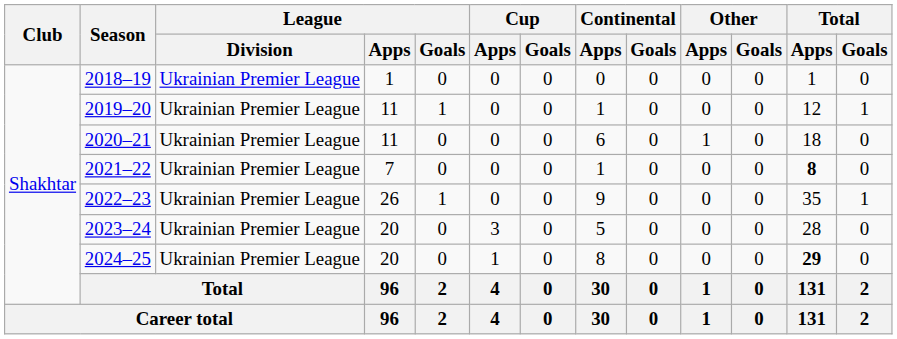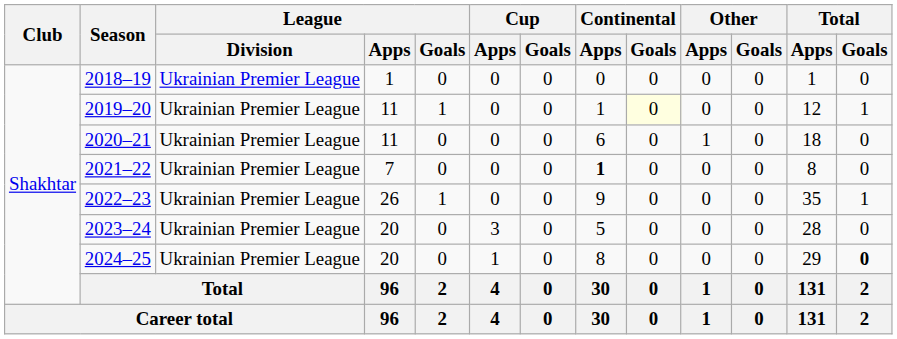(653, 109) no background -> (653, 109) lightyellow background
(601, 169) normal -> (601, 169) bold
(812, 169) bold -> (812, 169) normal
(812, 259) bold -> (812, 259) normal
(864, 259) normal -> (864, 259) bold
